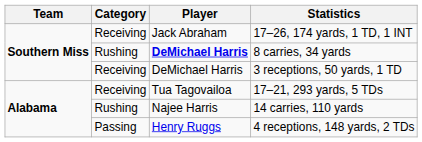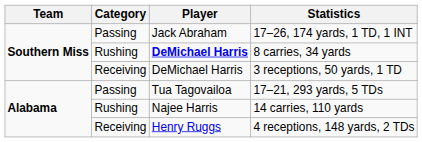(120, 33) Receiving -> (115, 33) Passing
(120, 89) Receiving -> (115, 89) Passing
(115, 127) Passing -> (120, 127) Receiving
